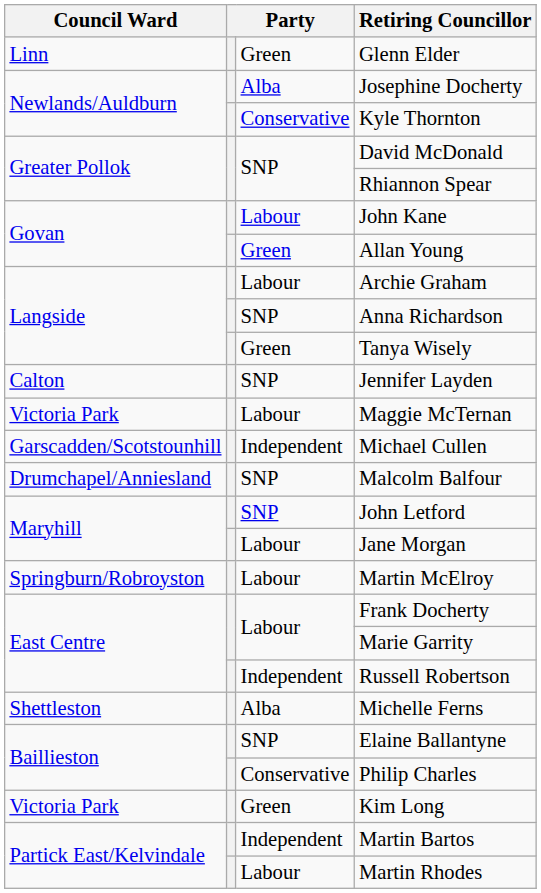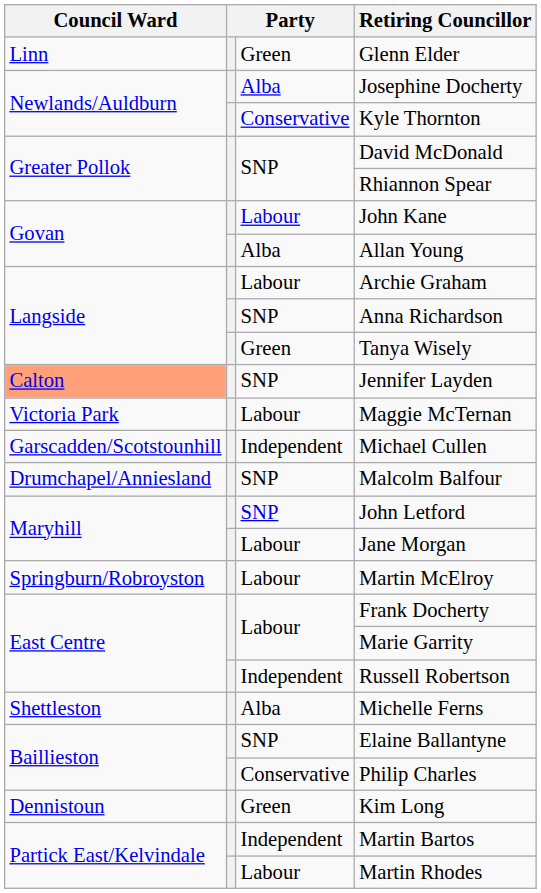(266, 250) Green -> (261, 250) Alba
(37, 380) no background -> (37, 380) lightsalmon background
(64, 806) Victoria Park -> (57, 806) Dennistoun
